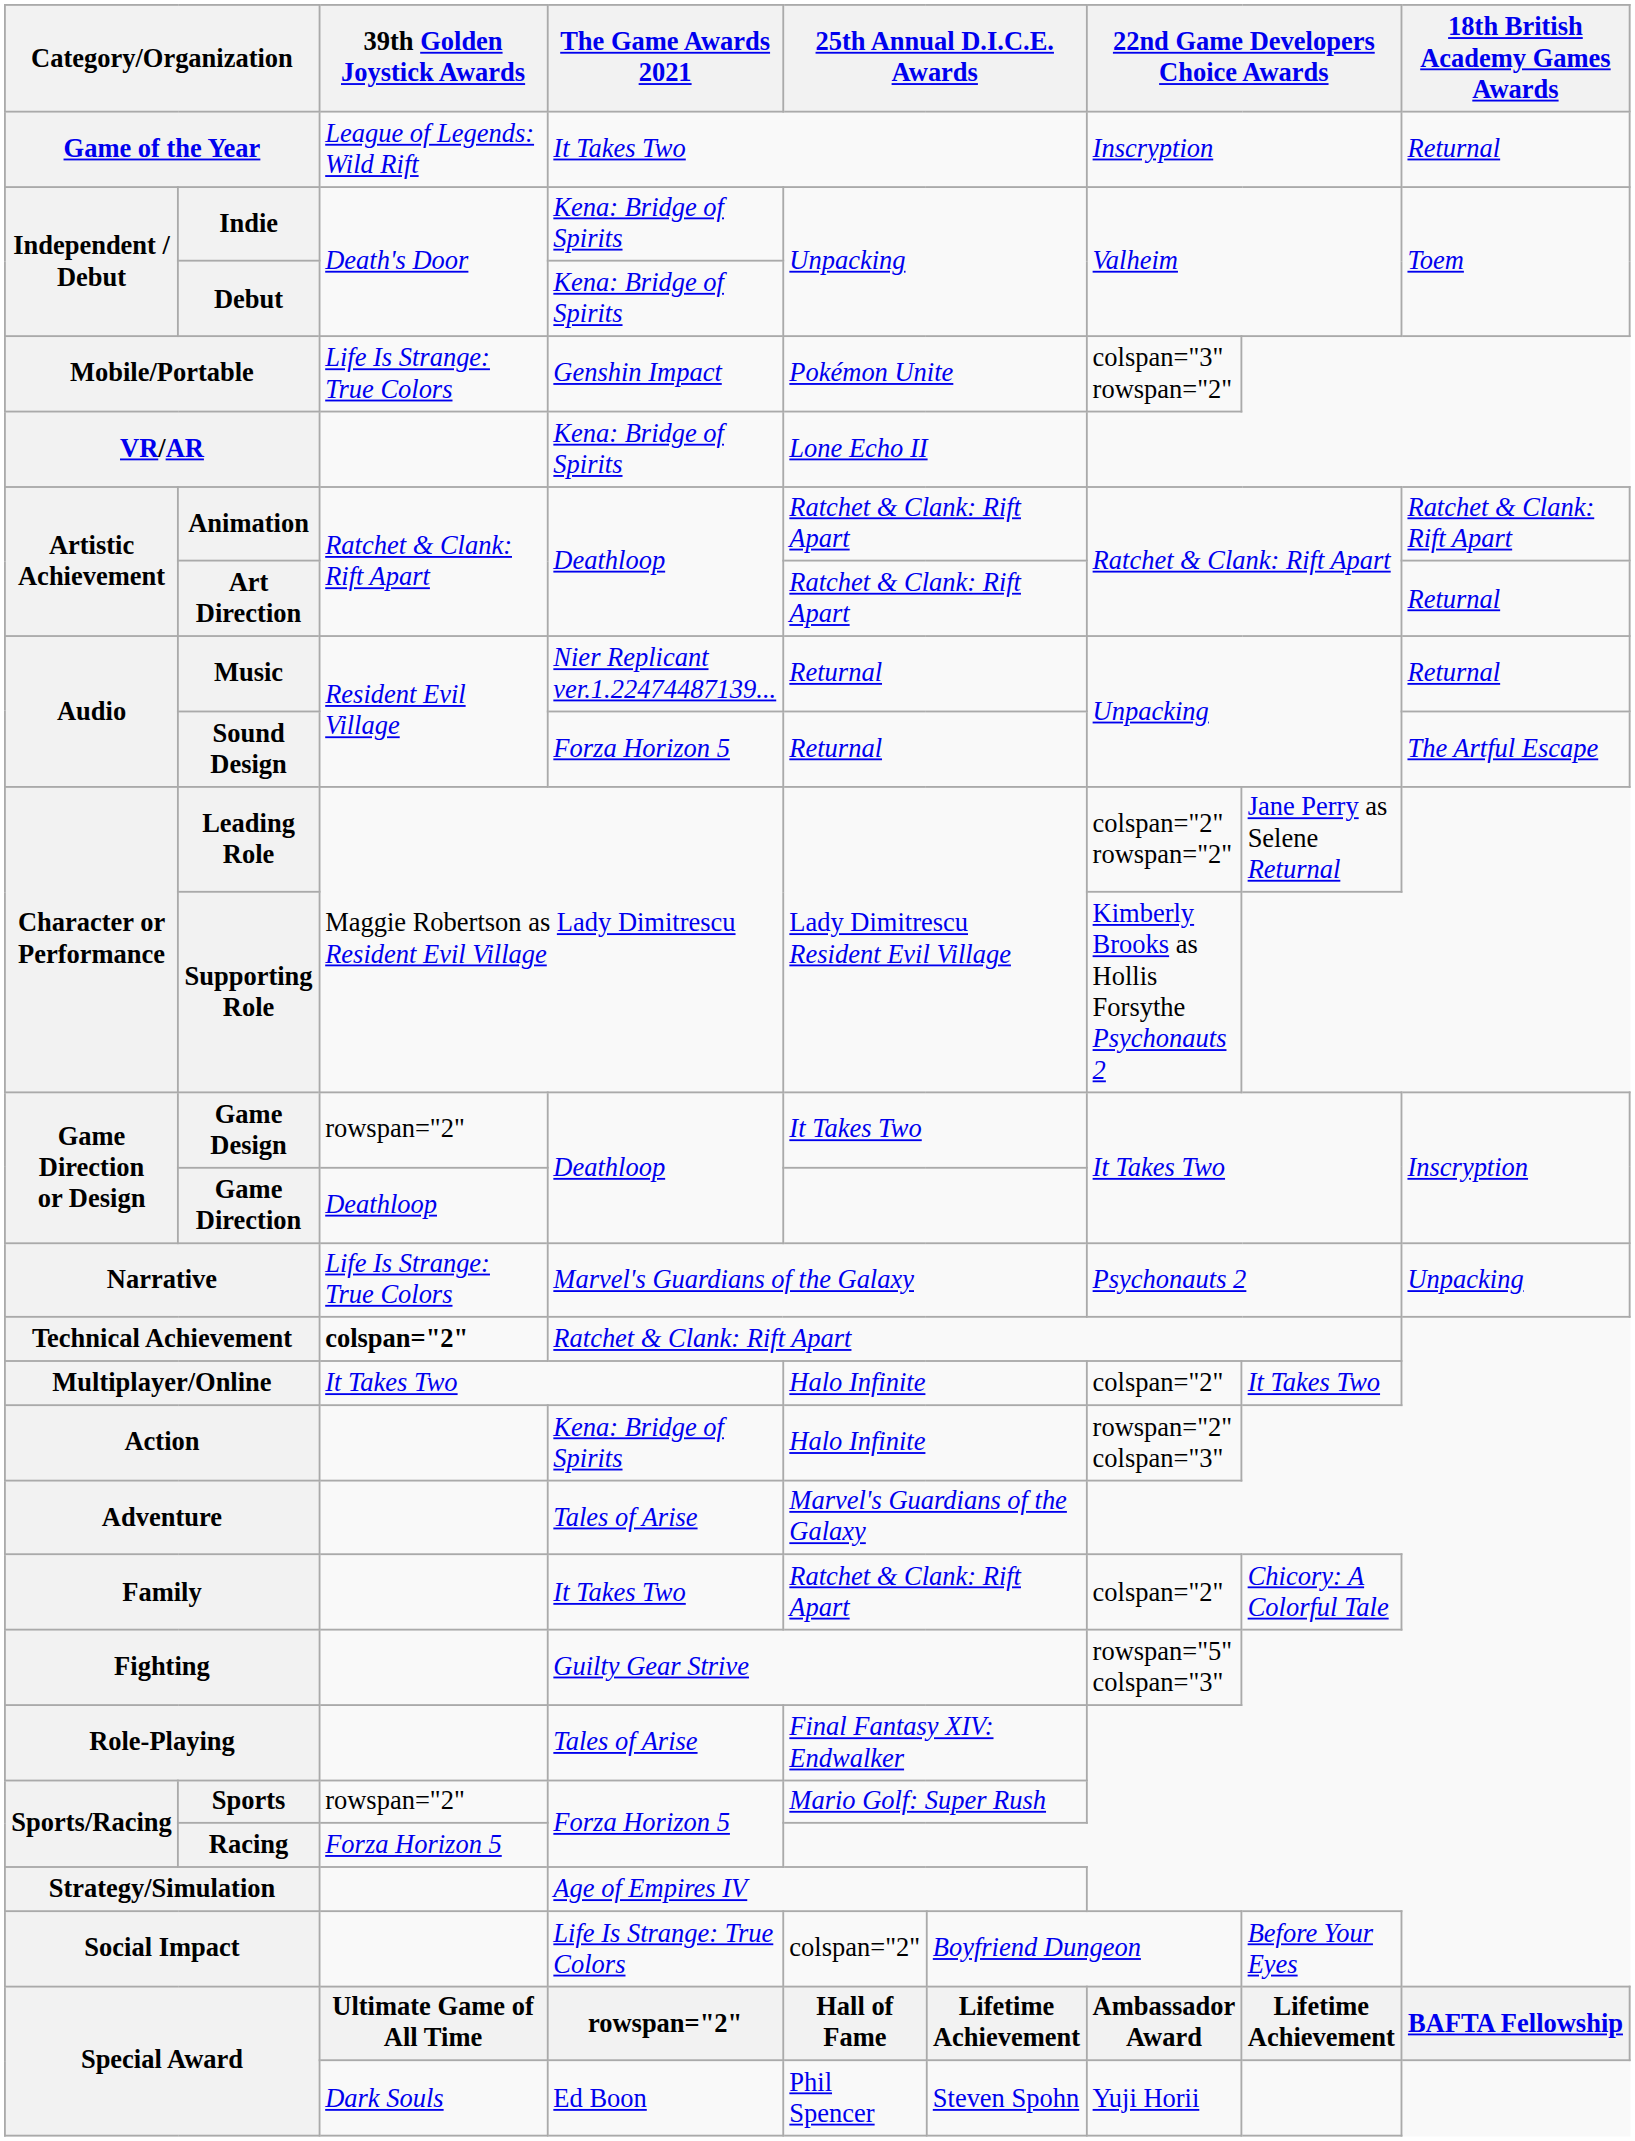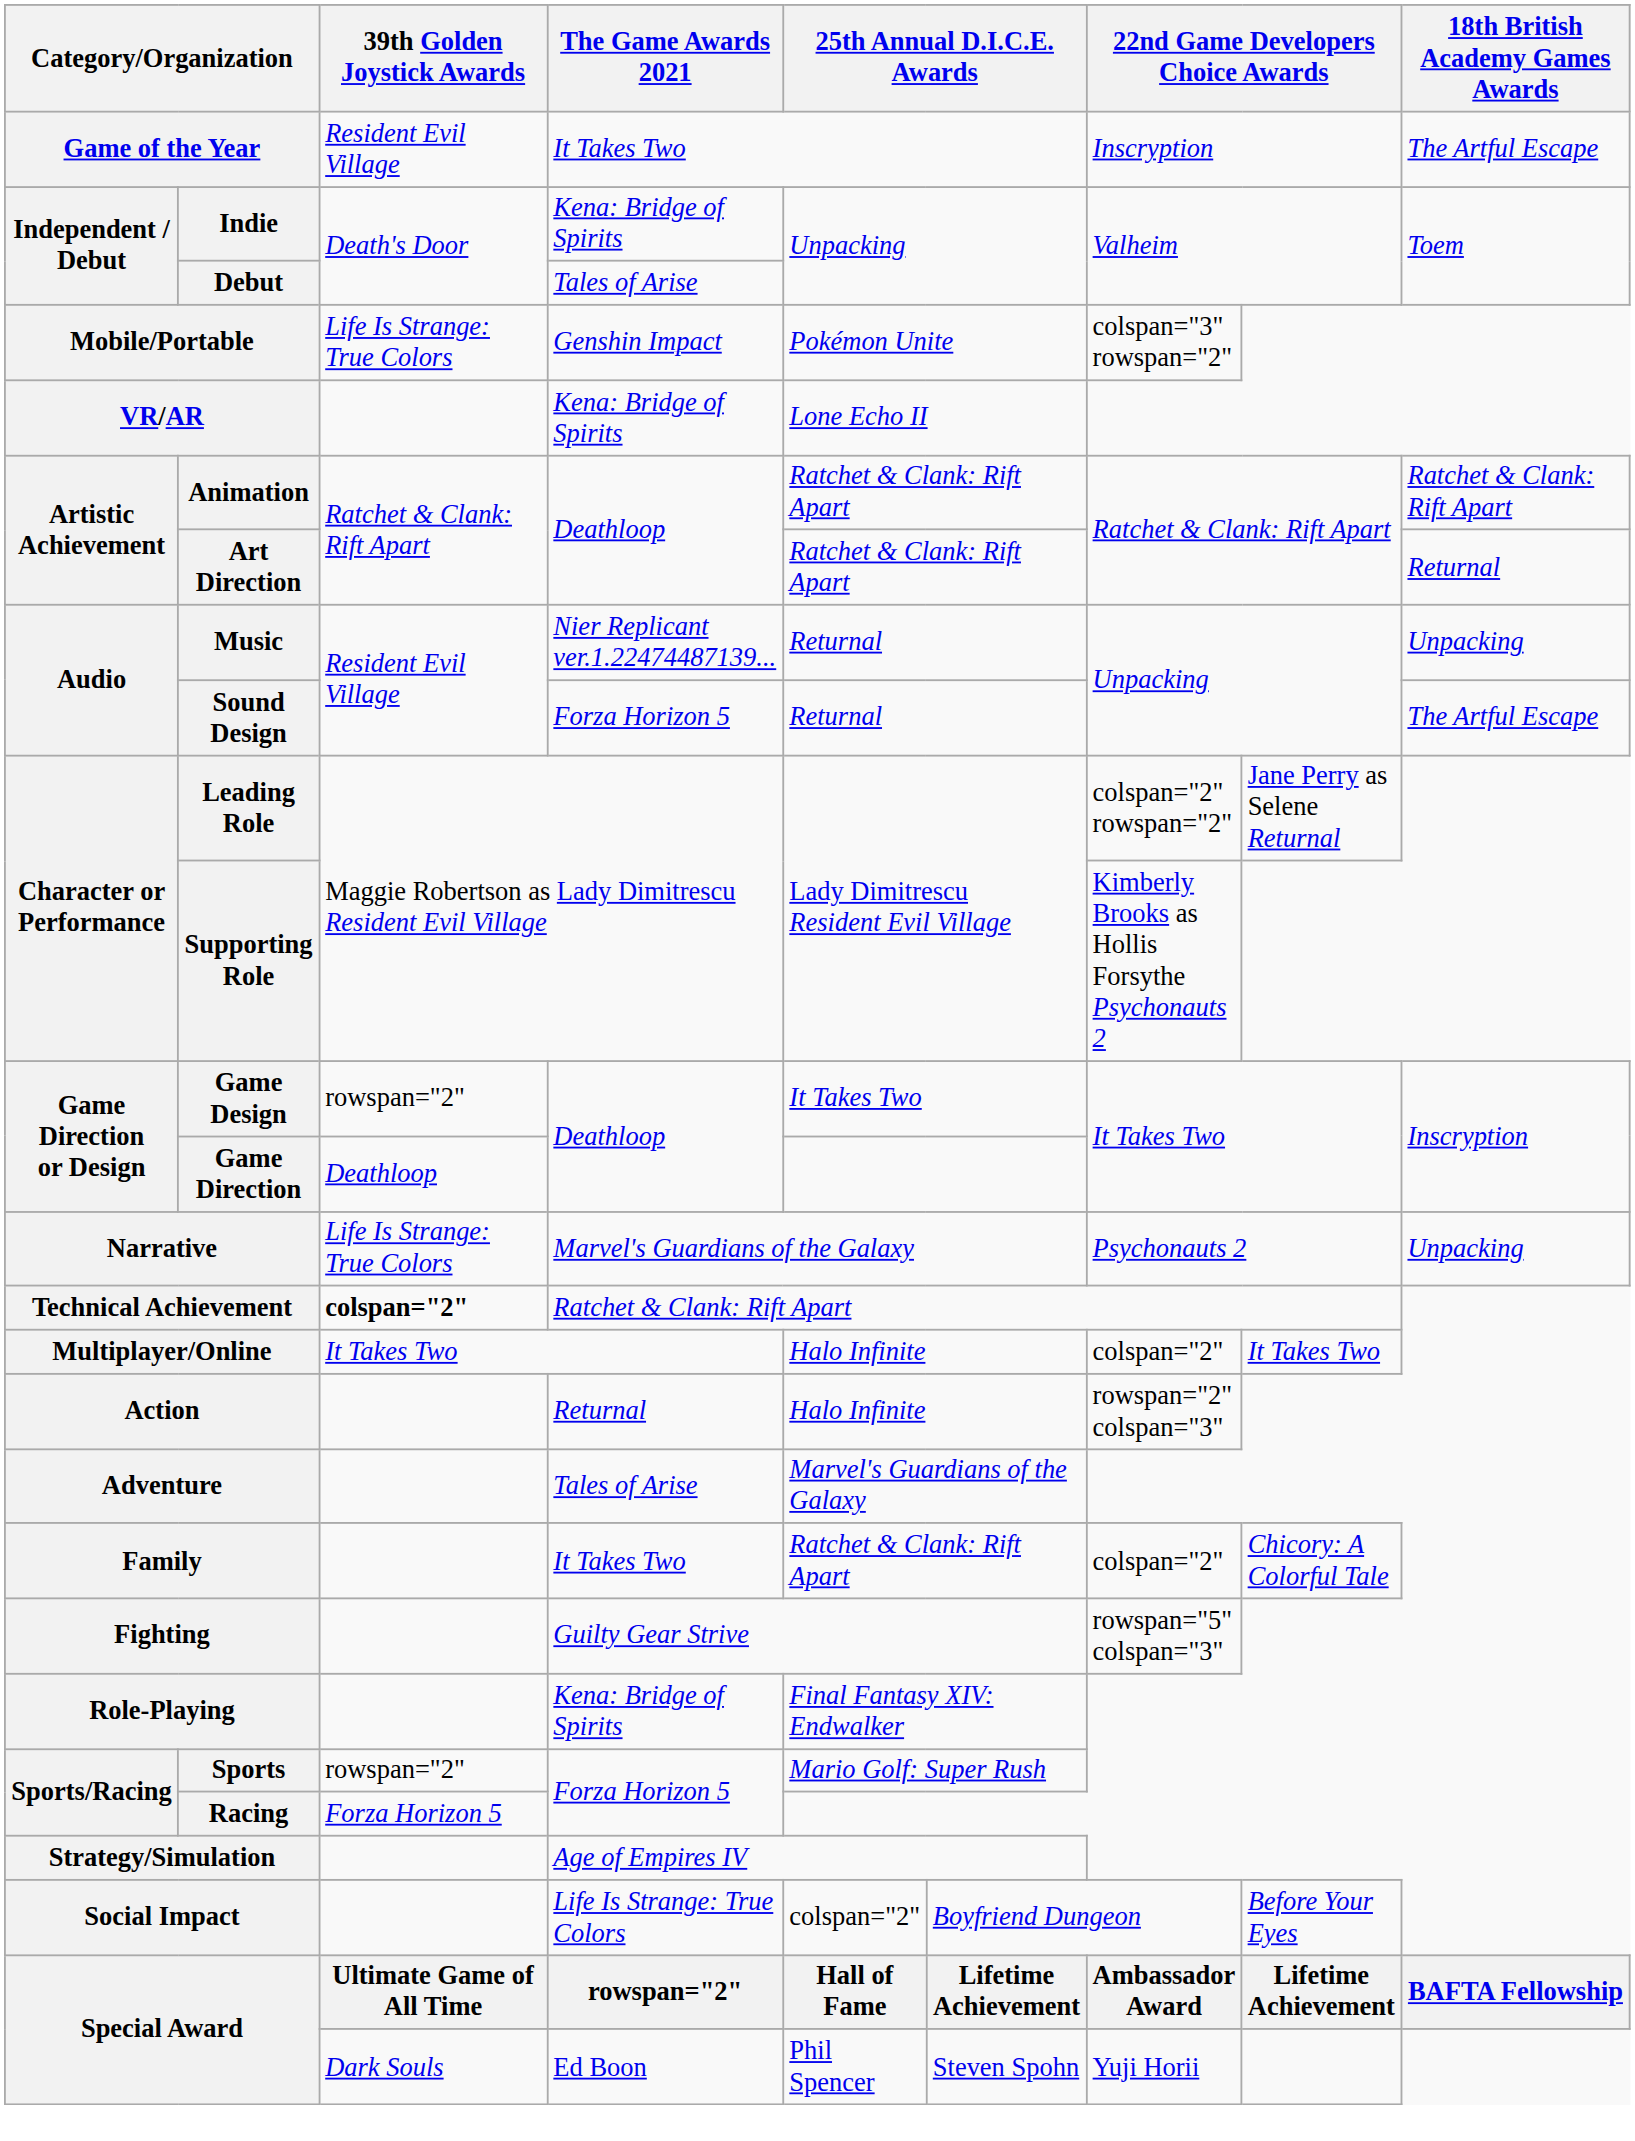(430, 148) League of Legends: Wild Rift -> (395, 148) Resident Evil Village
(1454, 148) Returnal -> (1503, 148) The Artful Escape
(639, 298) Kena: Bridge of Spirits -> (625, 282) Tales of Arise
(1454, 673) Returnal -> (1466, 641) Unpacking
(639, 1441) Kena: Bridge of Spirits -> (600, 1410) Returnal
(625, 1741) Tales of Arise -> (639, 1710) Kena: Bridge of Spirits
